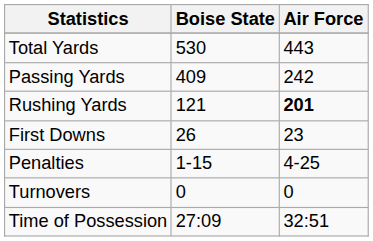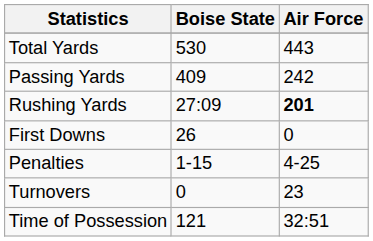(191, 105) 121 -> (198, 105) 27:09
(294, 134) 23 -> (288, 134) 0
(288, 192) 0 -> (294, 192) 23
(198, 221) 27:09 -> (191, 221) 121
